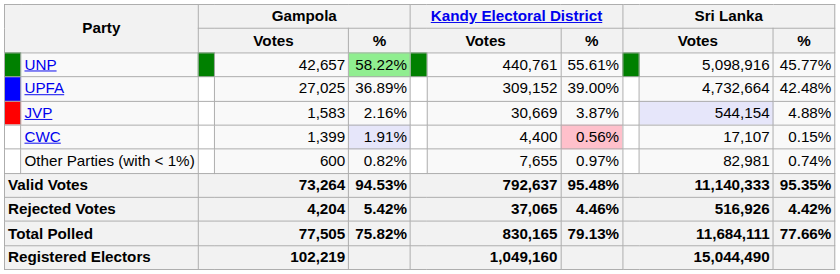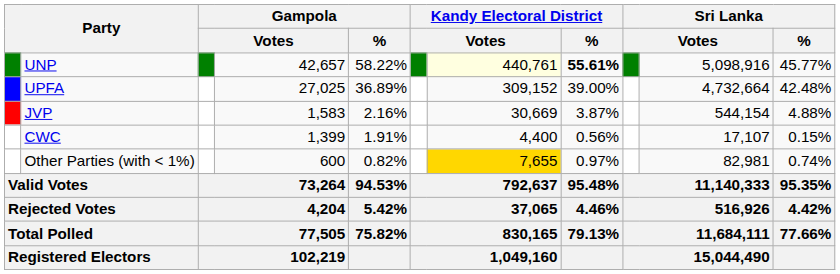(381, 64) lightgreen background -> (381, 64) no background
(530, 64) no background -> (530, 64) lightyellow background
(593, 64) normal -> (593, 64) bold
(742, 112) lavender background -> (742, 112) no background
(385, 137) lavender background -> (385, 137) no background
(598, 137) pink background -> (598, 137) no background
(538, 161) no background -> (538, 161) gold background
